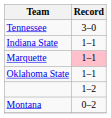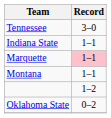(38, 74) Oklahoma State -> (24, 74) Montana
(24, 105) Montana -> (38, 105) Oklahoma State
